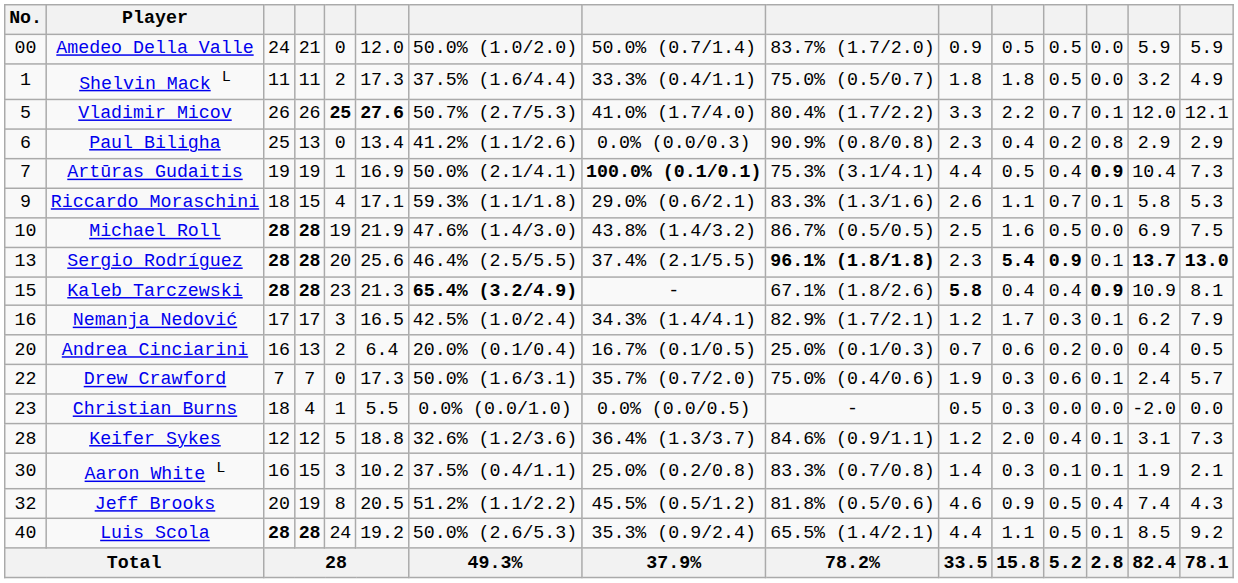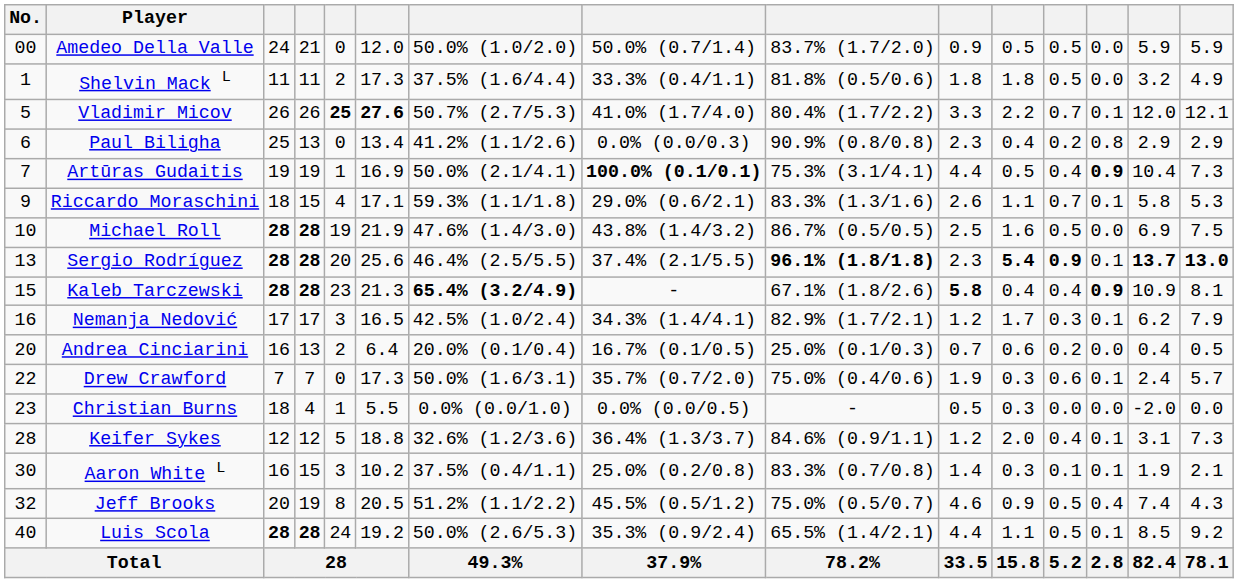(852, 82) 75.0% (0.5/0.7) -> (852, 82) 81.8% (0.5/0.6)
(852, 504) 81.8% (0.5/0.6) -> (852, 504) 75.0% (0.5/0.7)
